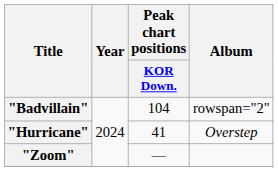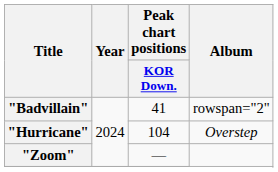(159, 108) 104 -> (159, 108) 41
(159, 132) 41 -> (159, 132) 104
